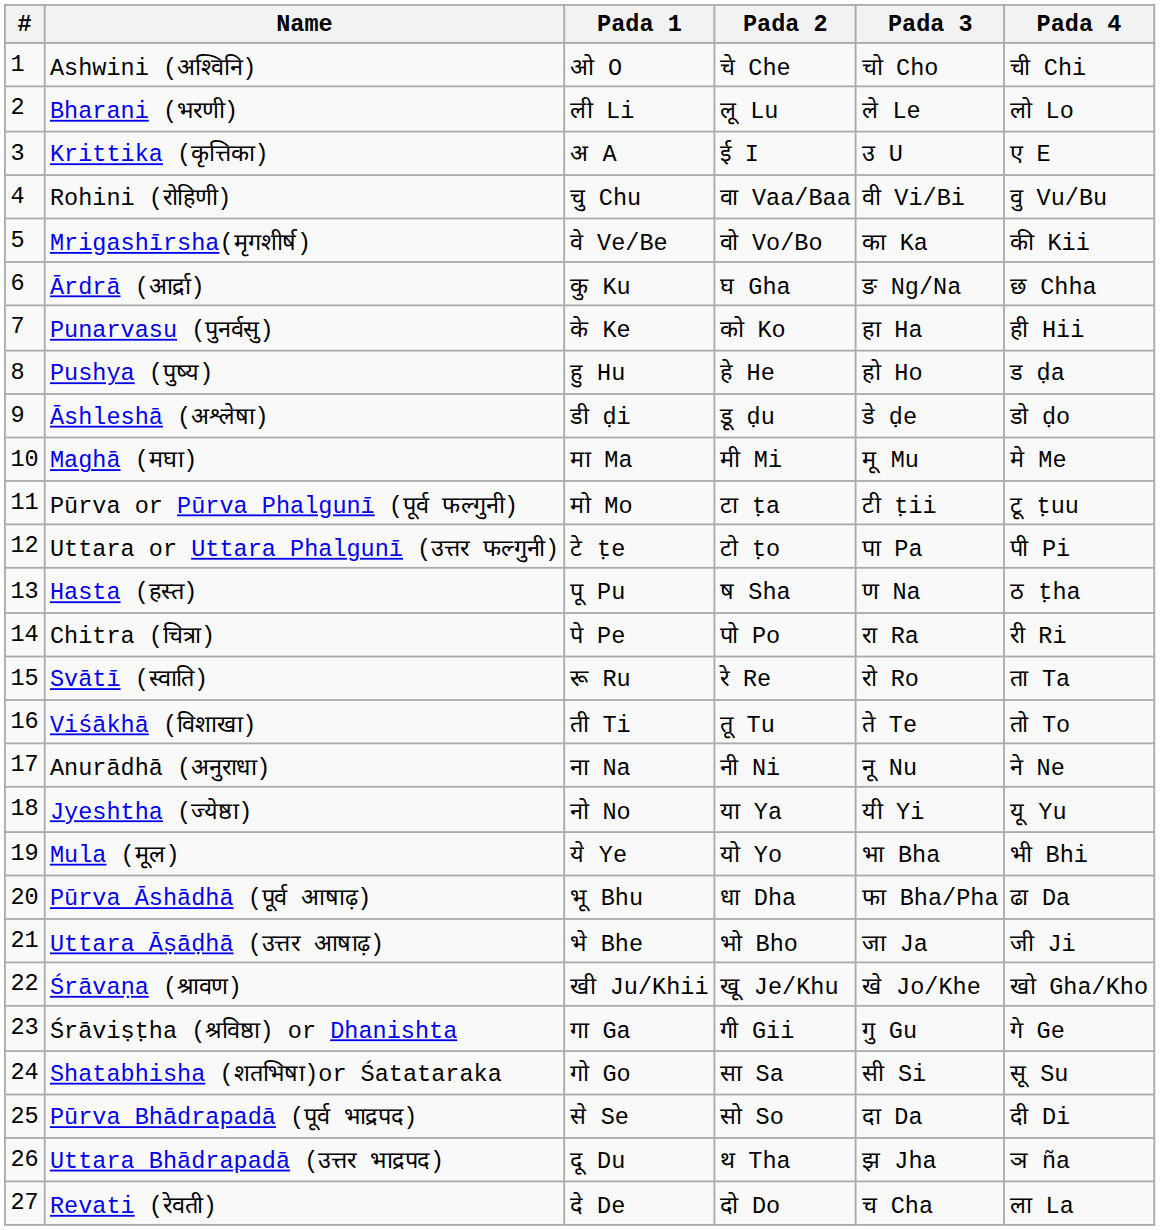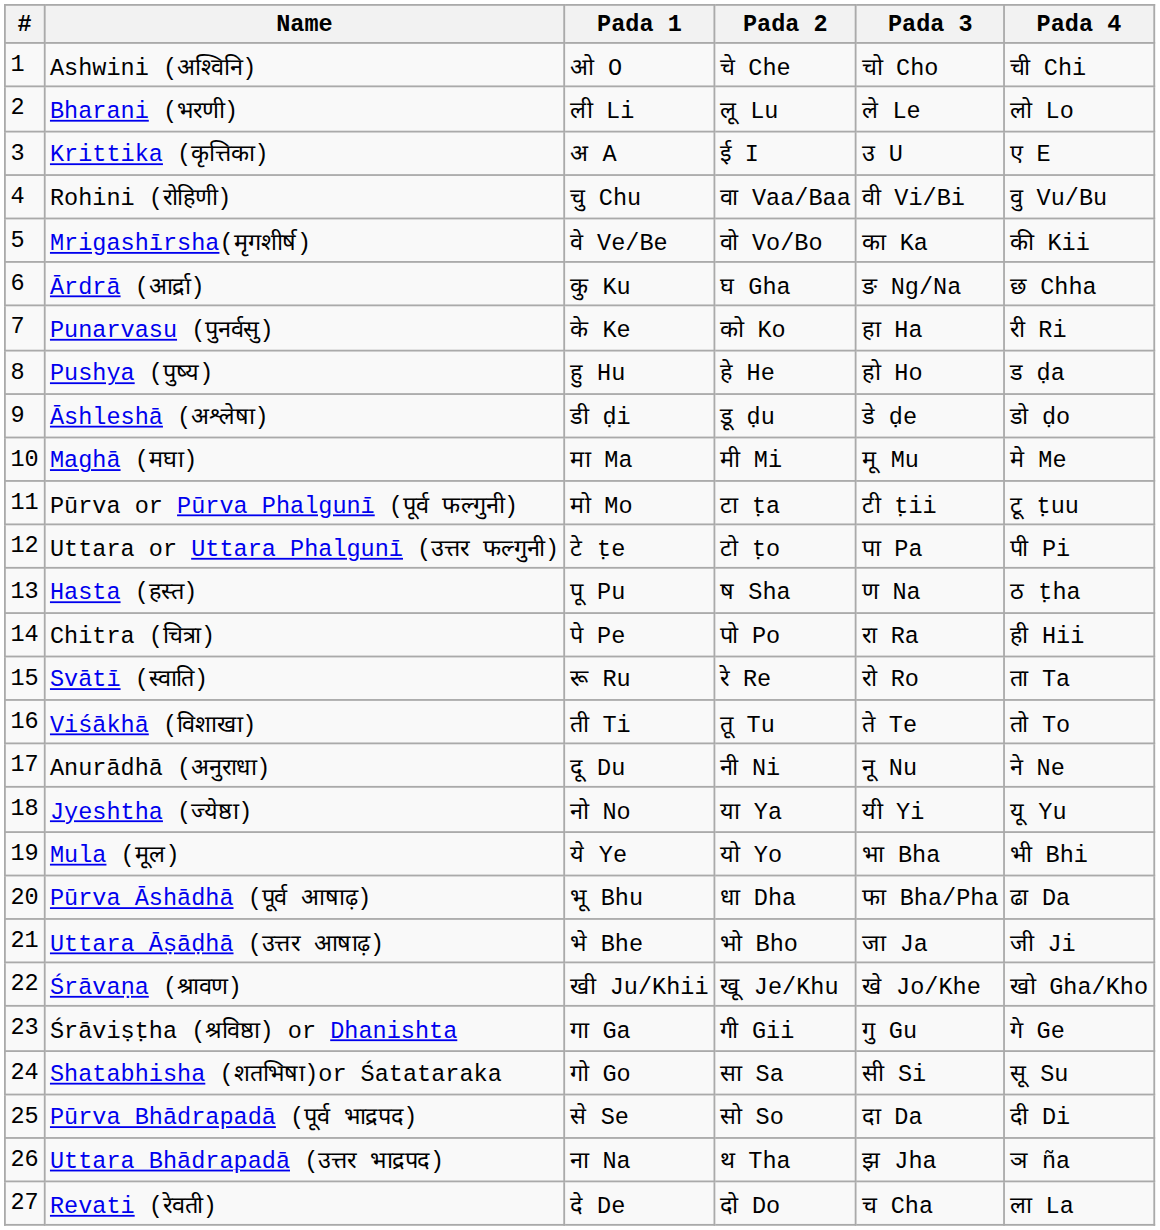(1047, 331) ही Hii -> (1038, 331) री Ri
(1038, 637) री Ri -> (1047, 637) ही Hii
(600, 768) ना Na -> (598, 768) दू Du
(598, 1162) दू Du -> (600, 1162) ना Na
